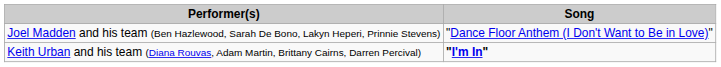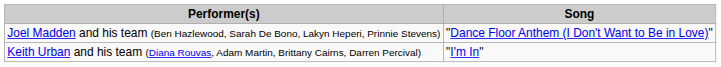(467, 53) bold -> (465, 53) normal
